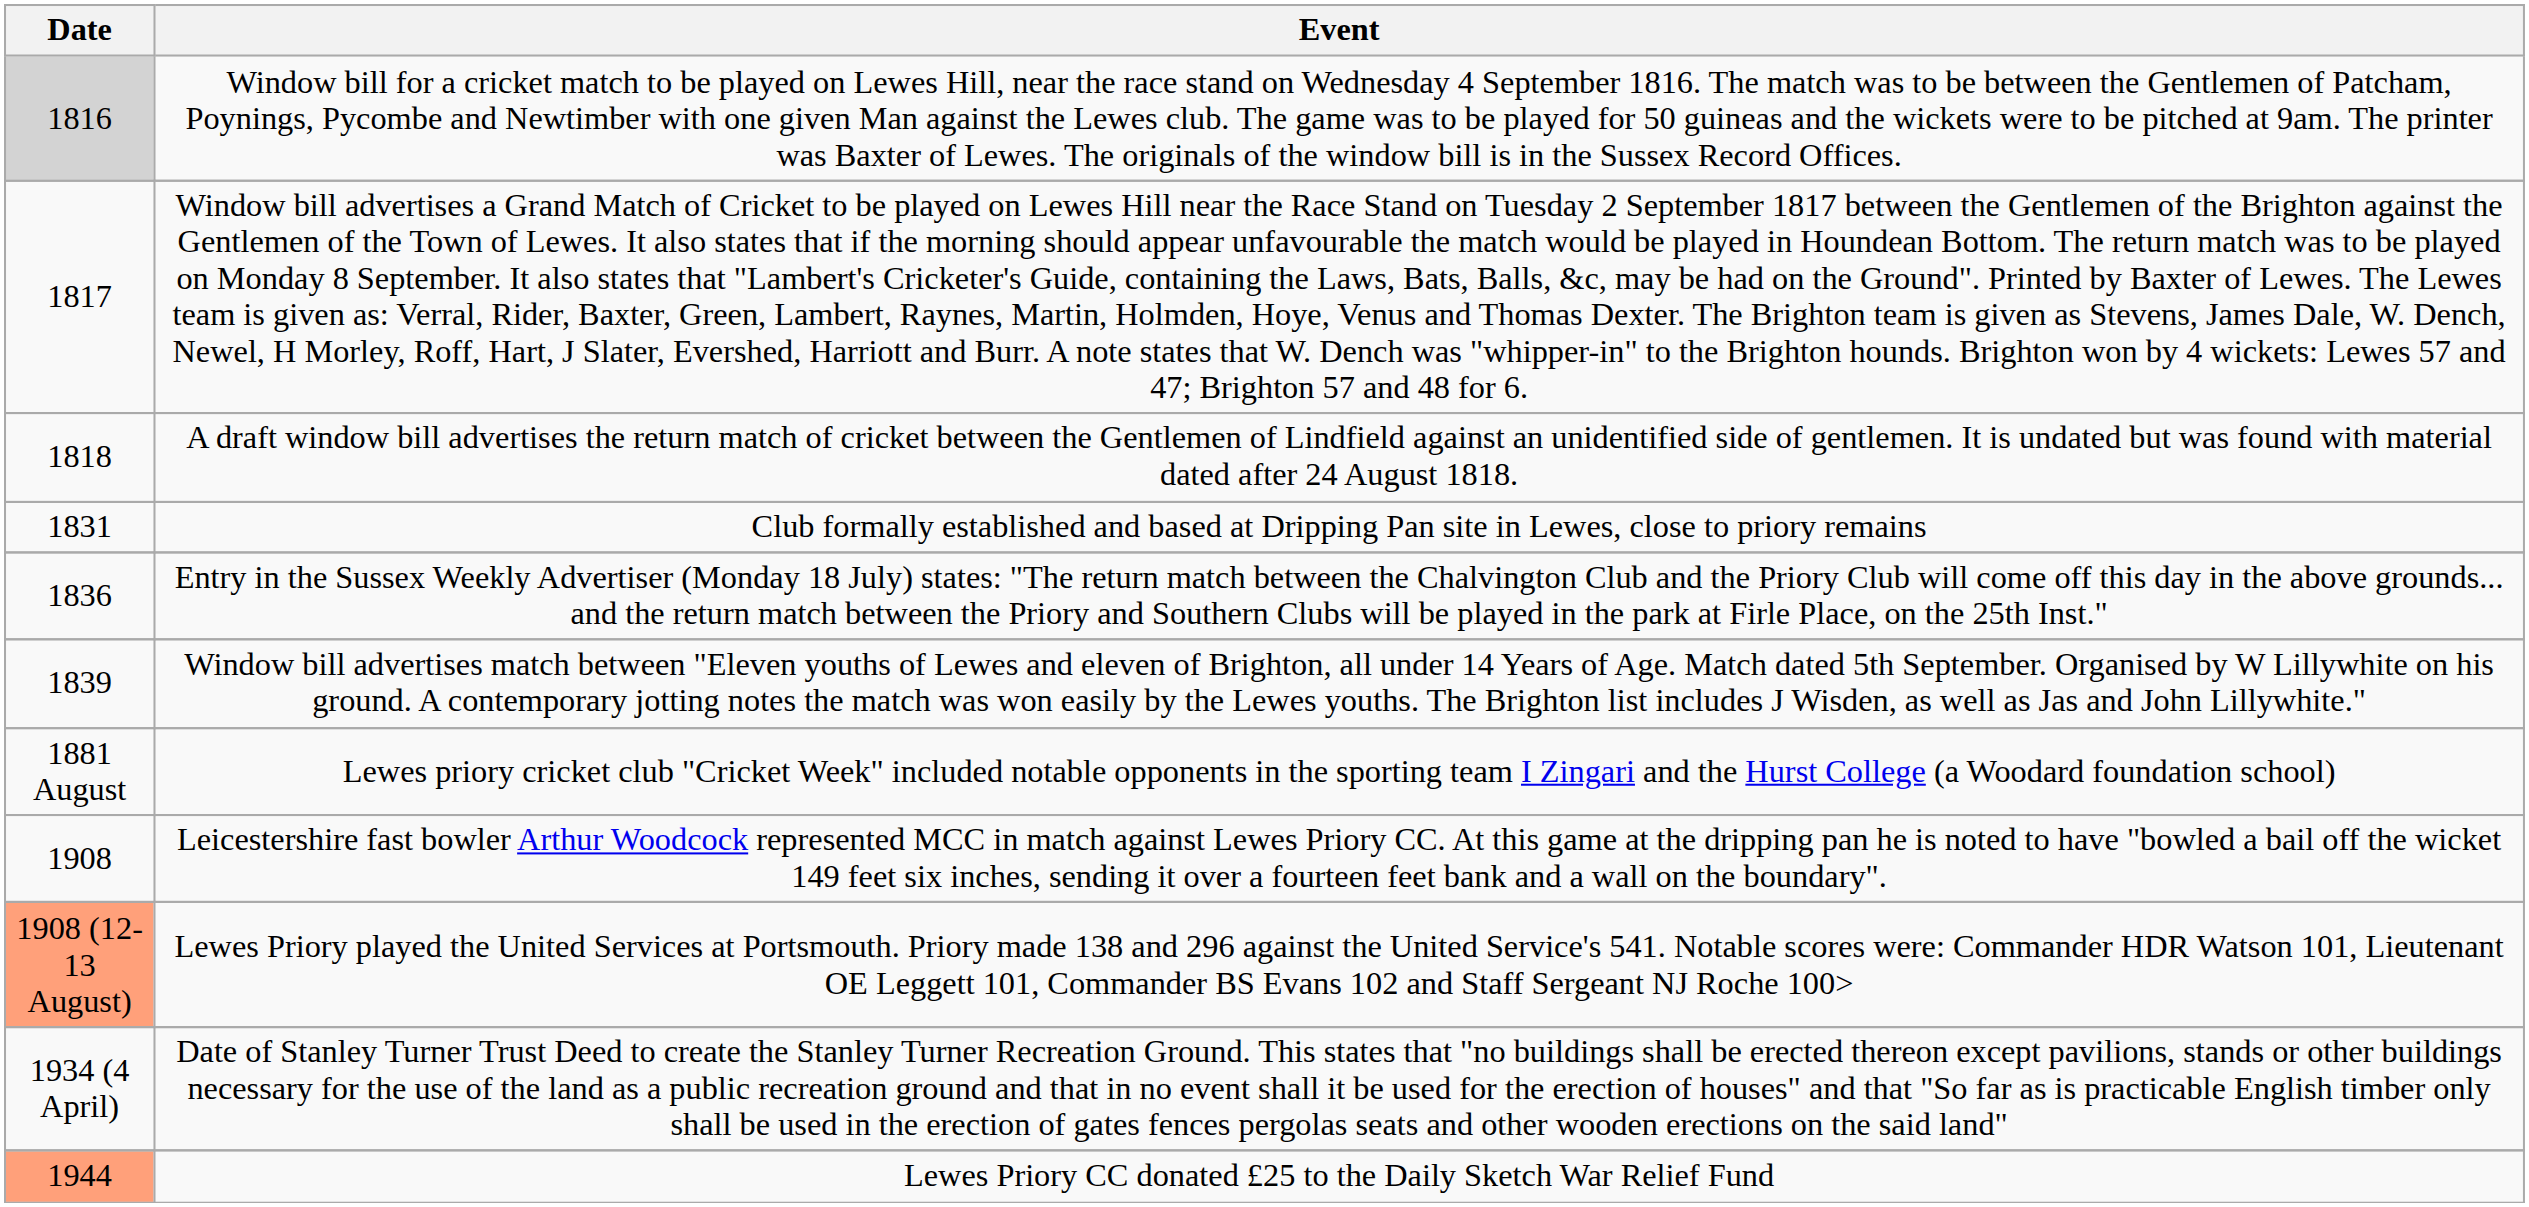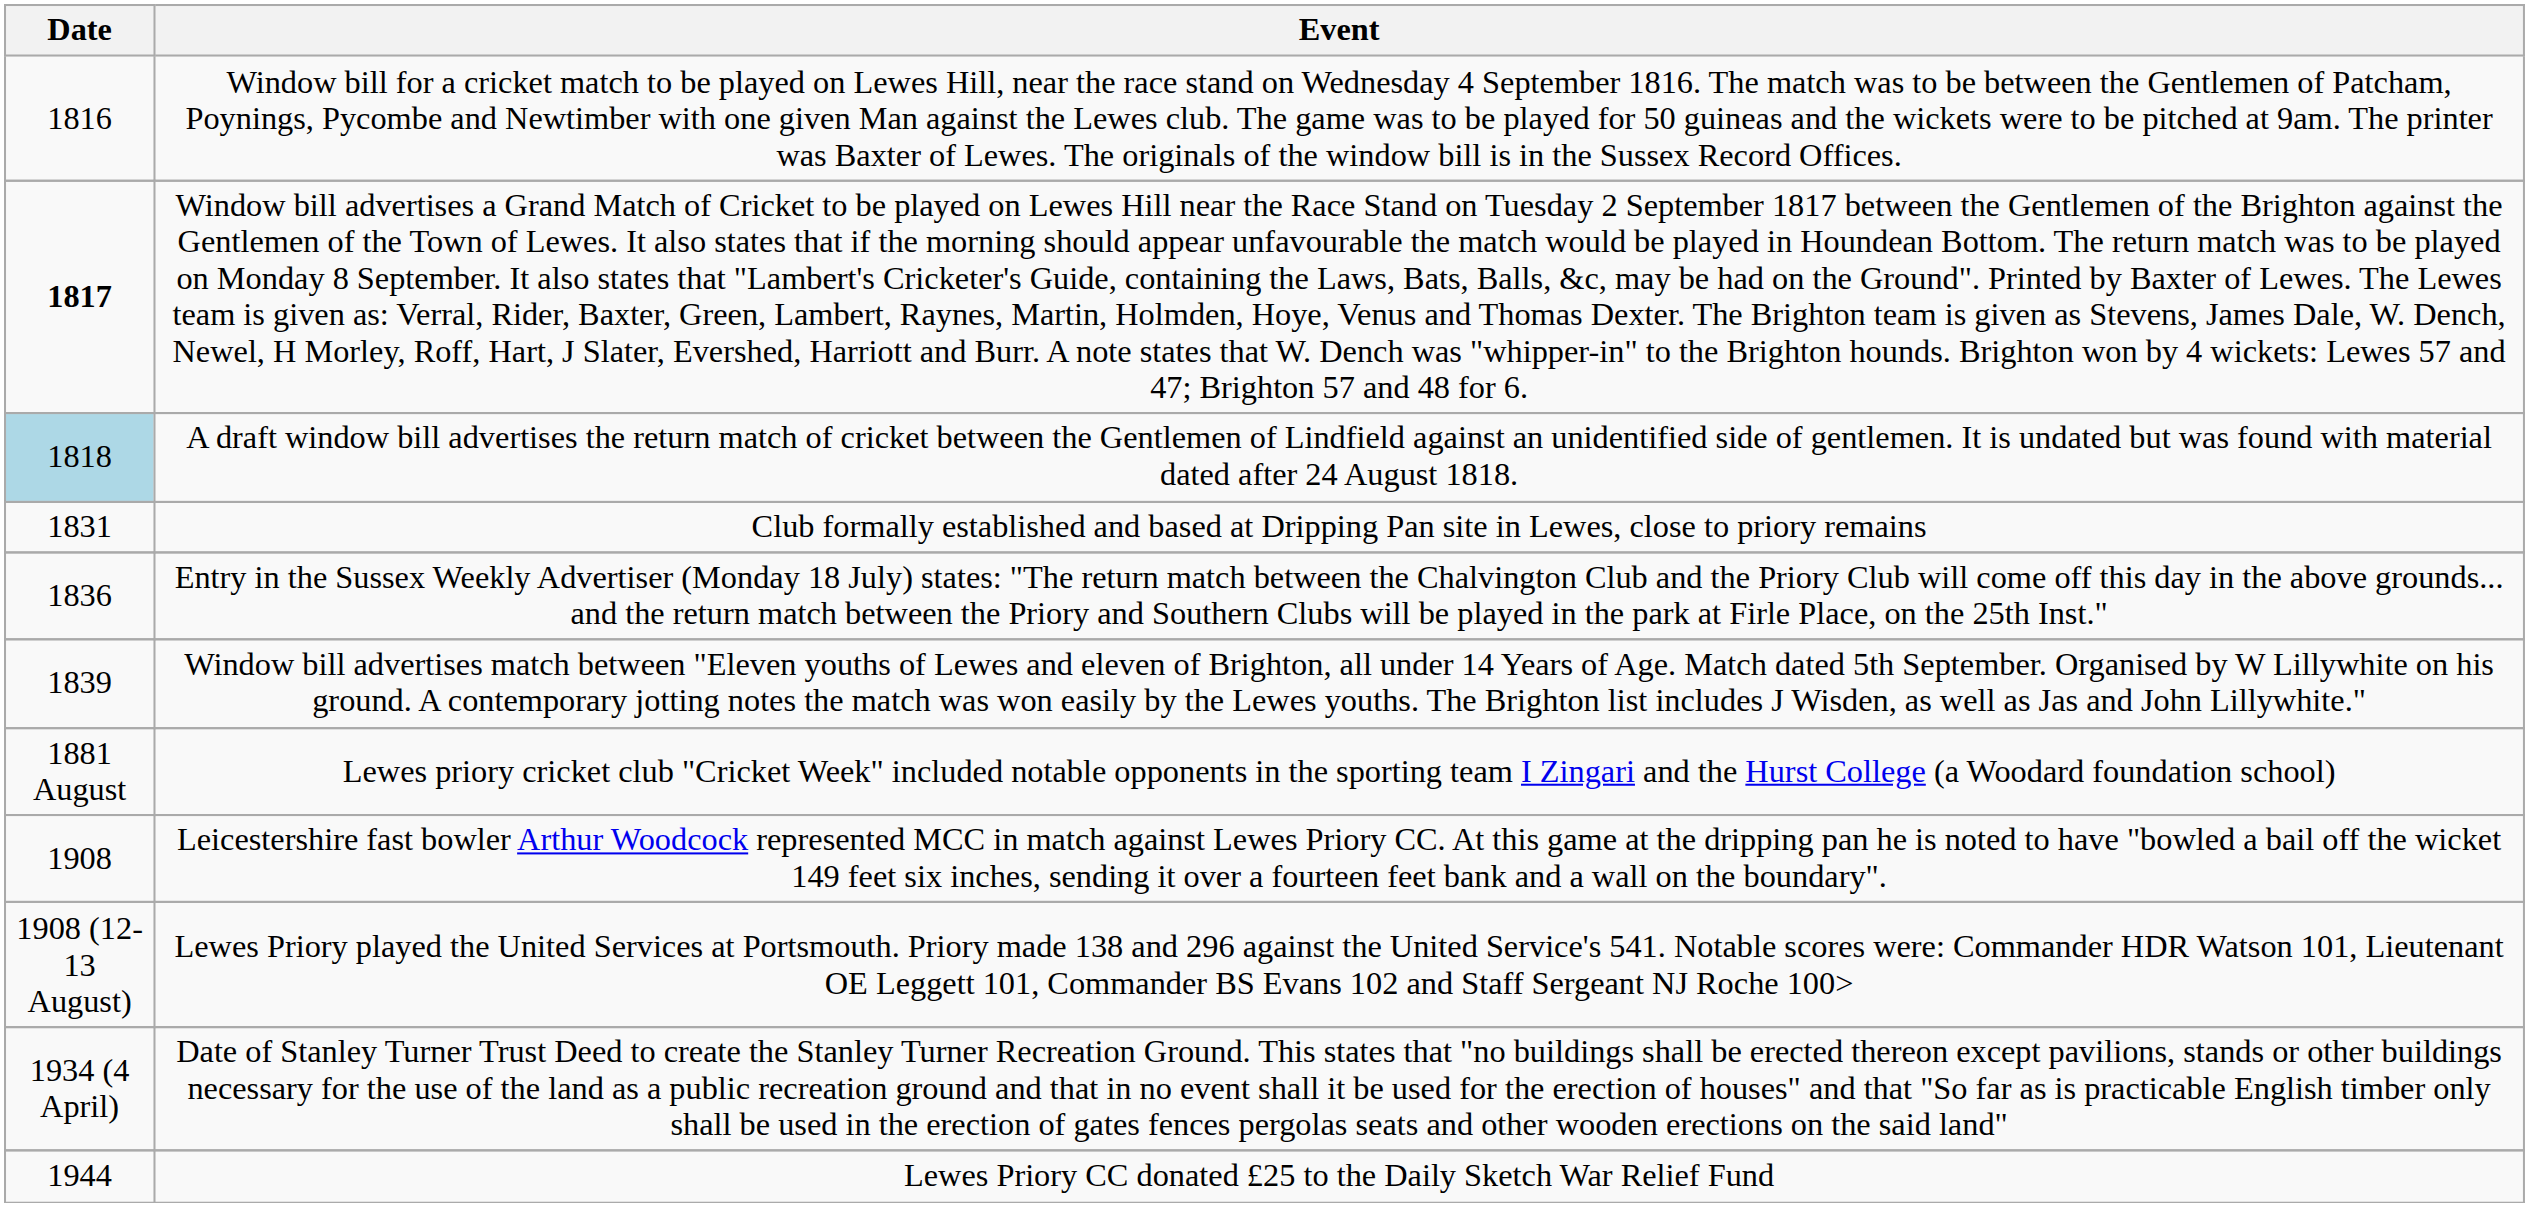(80, 117) lightgrey background -> (80, 117) no background
(80, 296) normal -> (80, 296) bold
(80, 456) no background -> (80, 456) lightblue background
(80, 964) lightsalmon background -> (80, 964) no background
(80, 1175) lightsalmon background -> (80, 1175) no background
